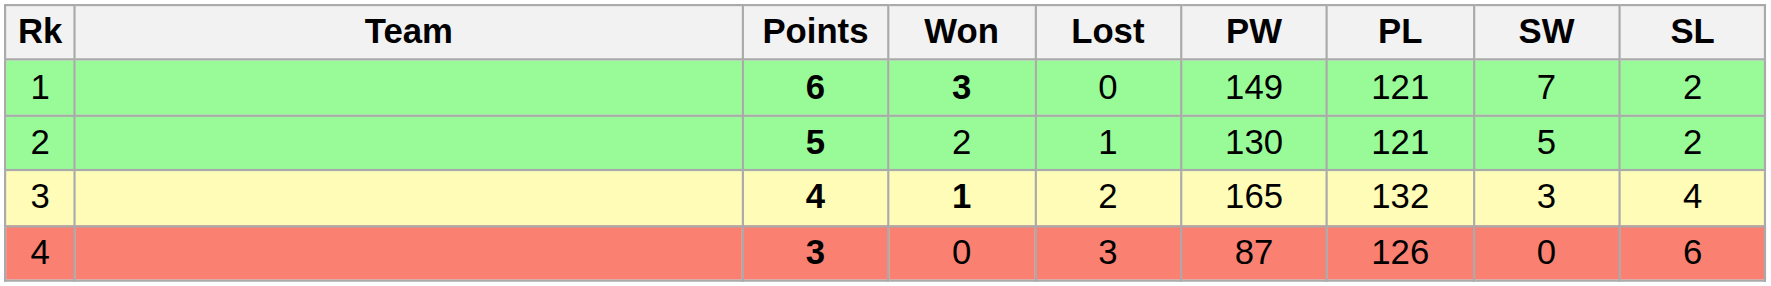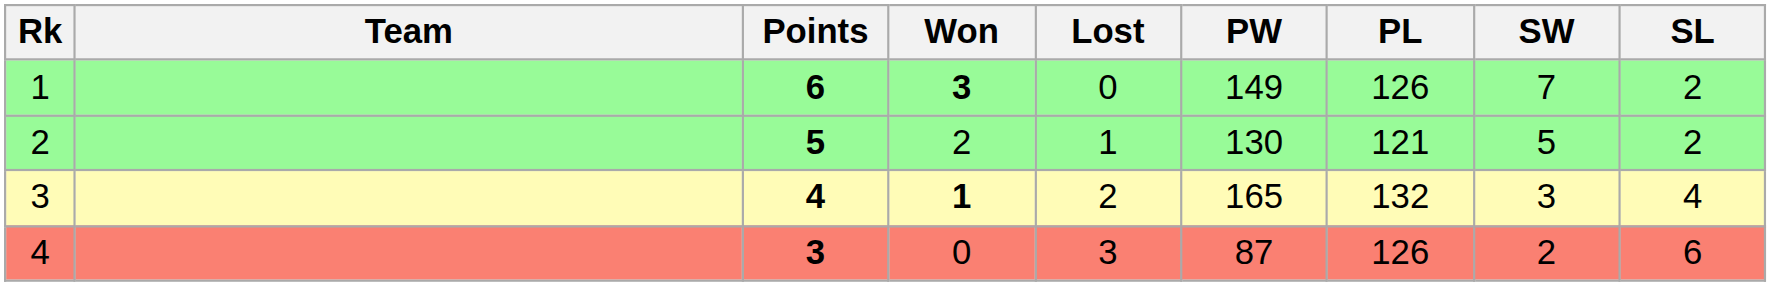(1400, 87) 121 -> (1400, 87) 126
(1546, 252) 0 -> (1546, 252) 2
